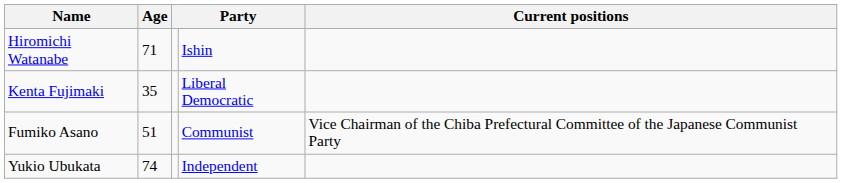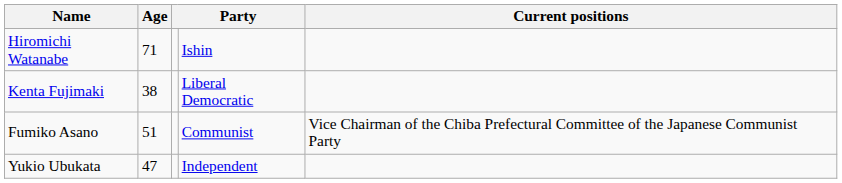(150, 91) 35 -> (150, 91) 38
(150, 165) 74 -> (150, 165) 47
